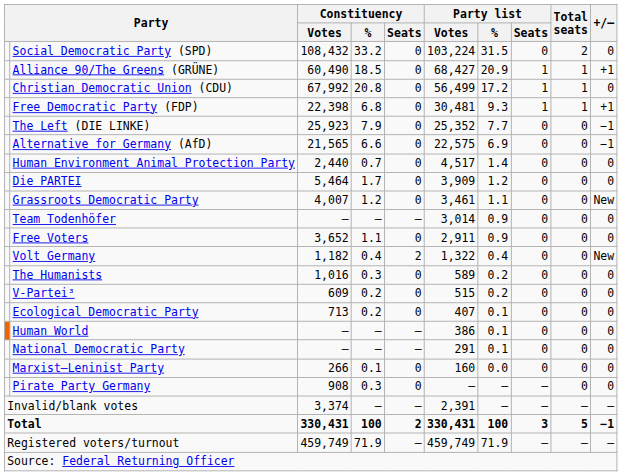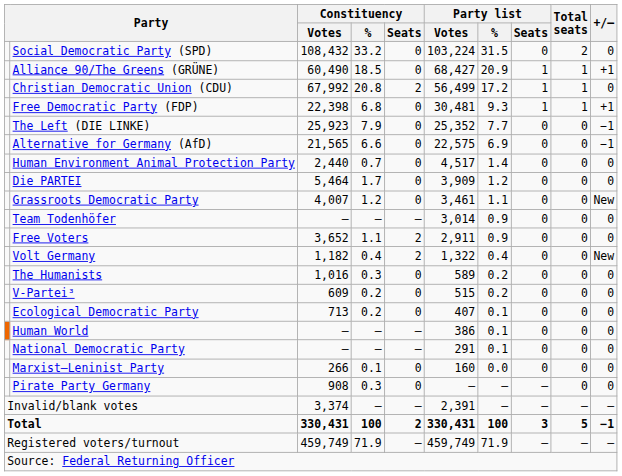(418, 88) 0 -> (418, 88) 2
(418, 238) 0 -> (418, 238) 2
